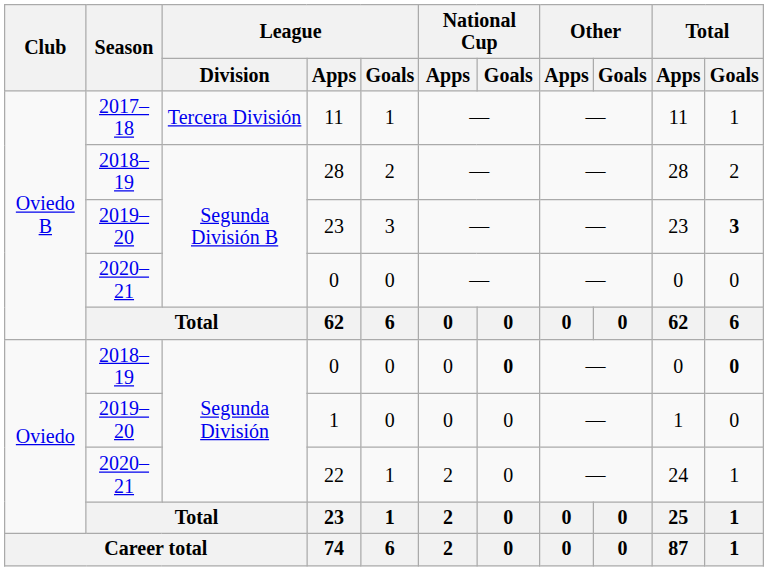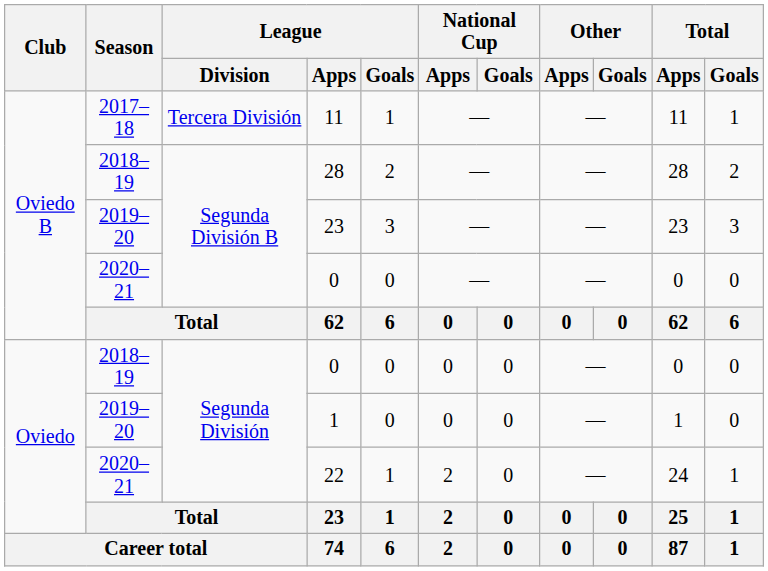(734, 225) bold -> (734, 225) normal
(508, 366) bold -> (508, 366) normal
(734, 366) bold -> (734, 366) normal
